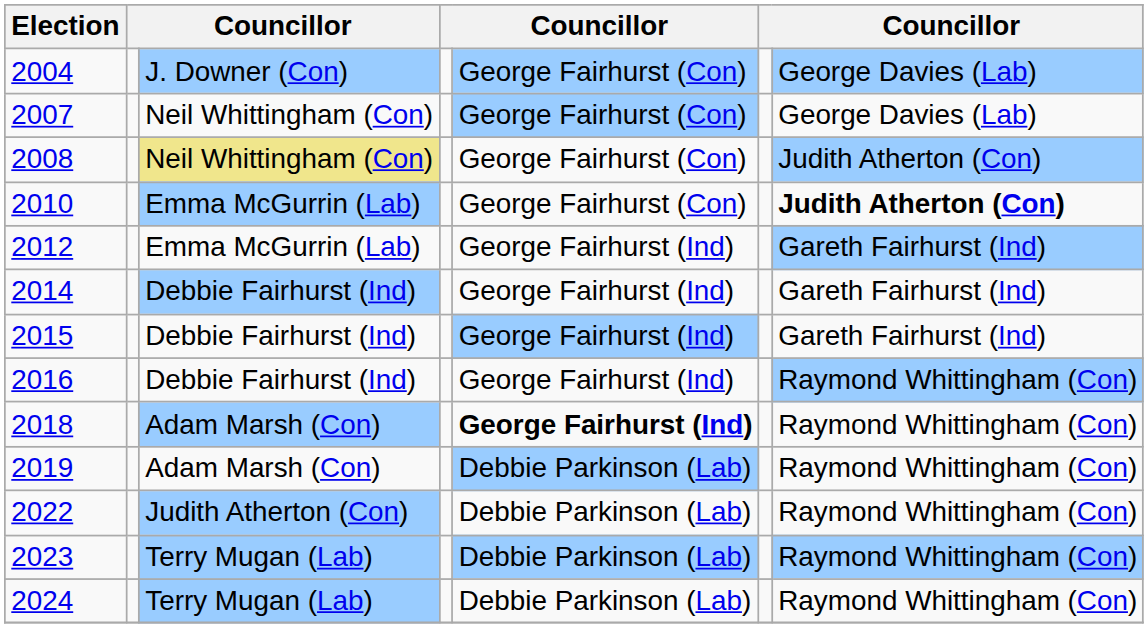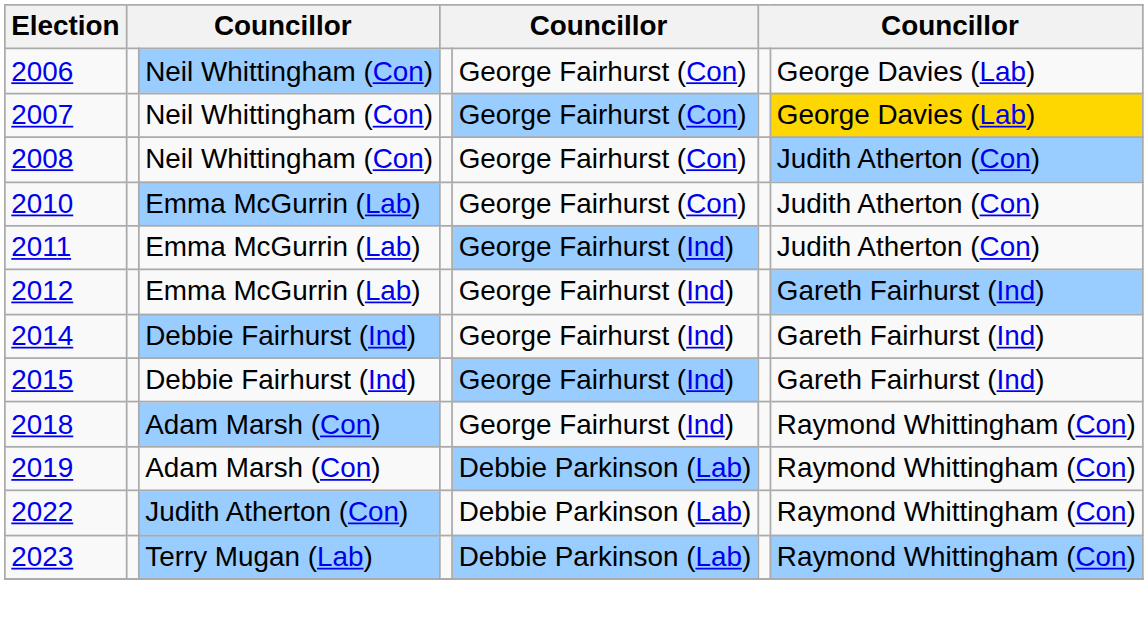- row: (42, 70)
+ row: (42, 70)
(907, 114) no background -> (906, 114) gold background
(289, 159) khaki background -> (289, 159) no background
(922, 203) bold -> (908, 203) normal
+ row: (41, 247)
- row: (42, 379)
(606, 423) bold -> (596, 423) normal
- row: (42, 600)
